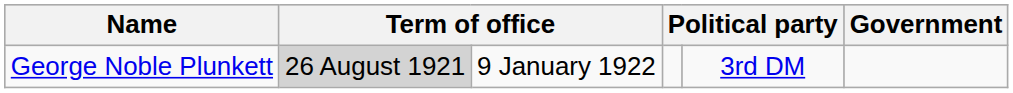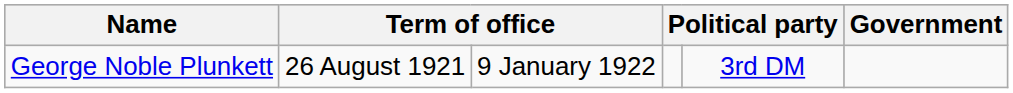(375, 66) lightgrey background -> (375, 66) no background
